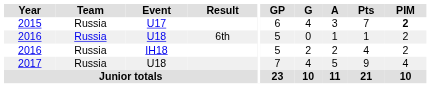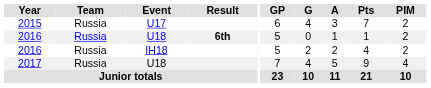(406, 23) bold -> (406, 23) normal
(223, 37) normal -> (223, 37) bold
